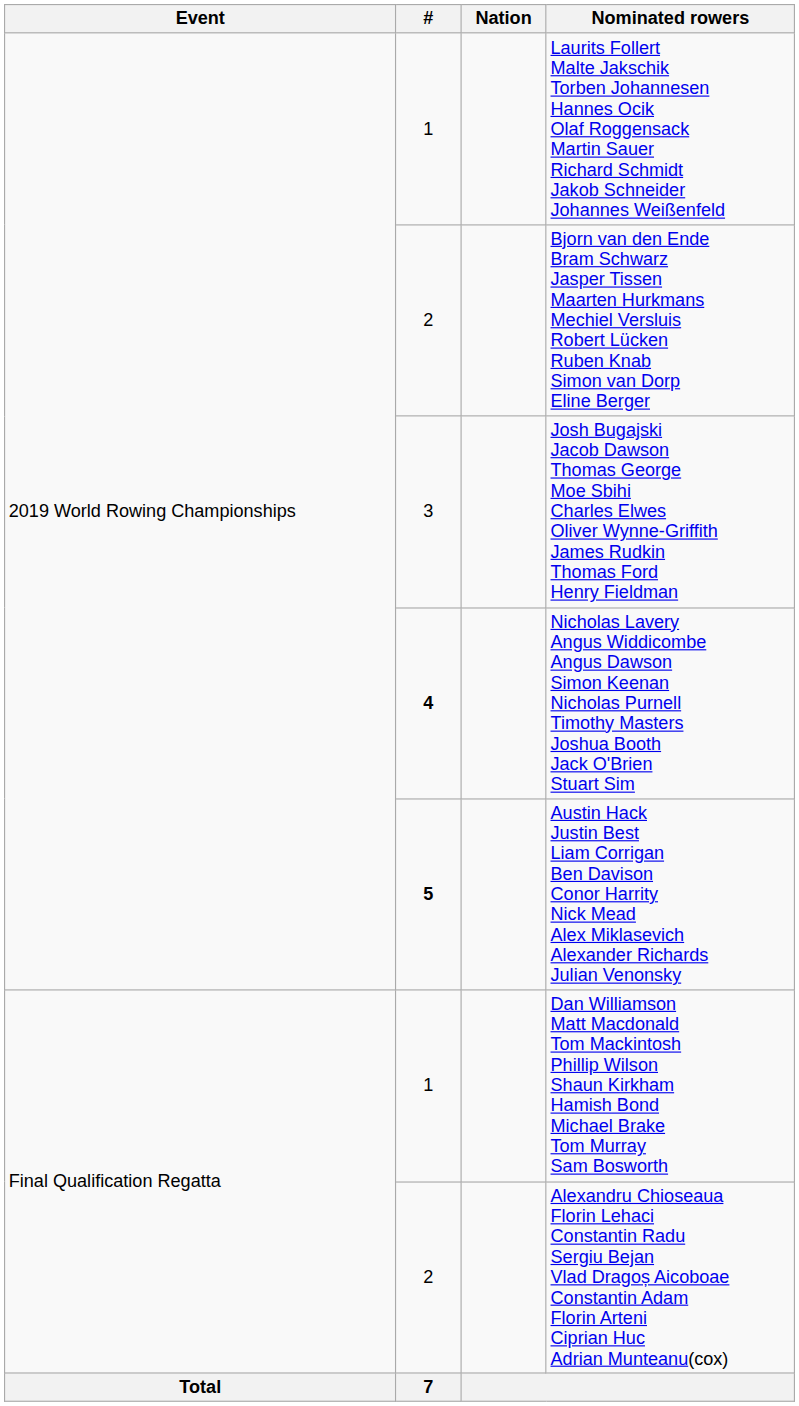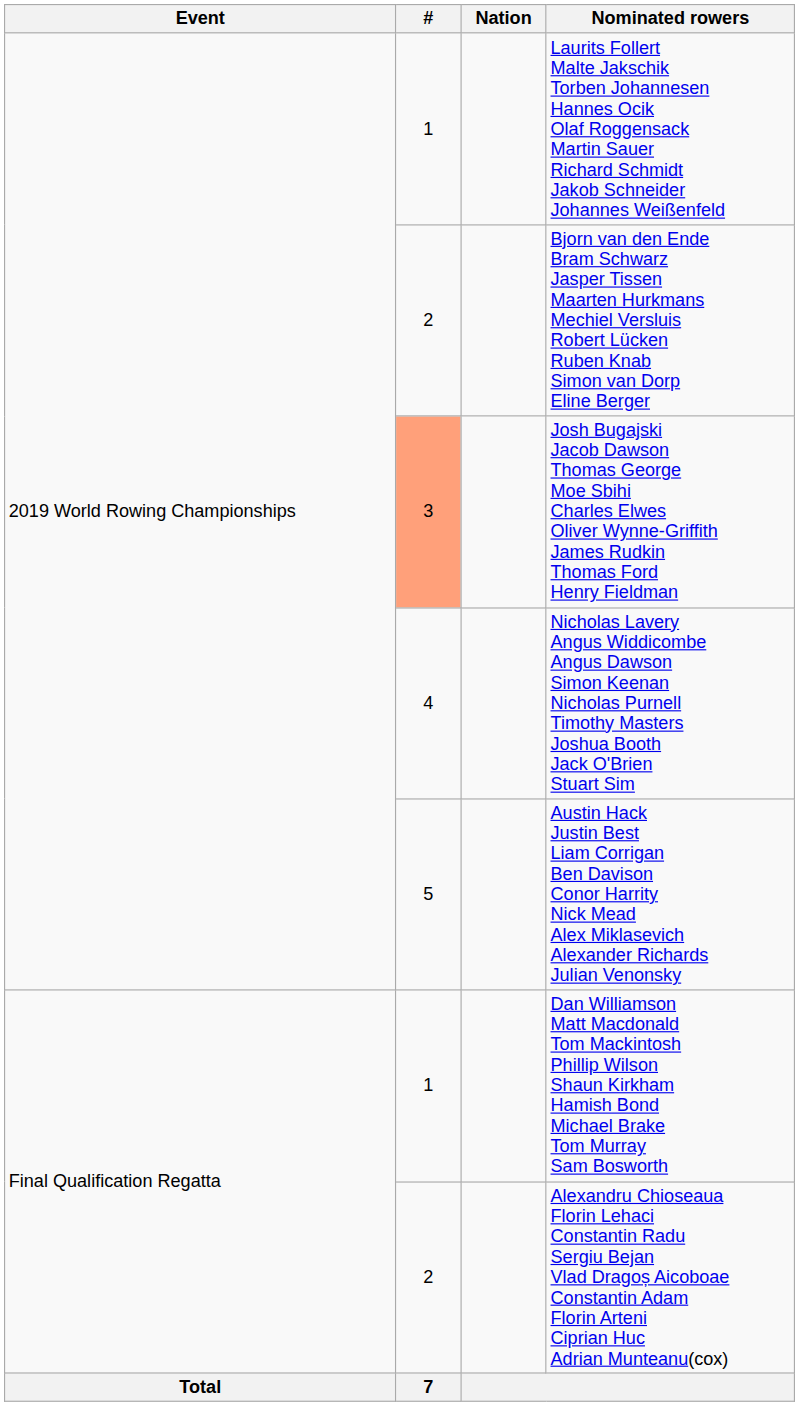(428, 511) no background -> (428, 511) lightsalmon background
(428, 703) bold -> (428, 703) normal
(428, 894) bold -> (428, 894) normal
